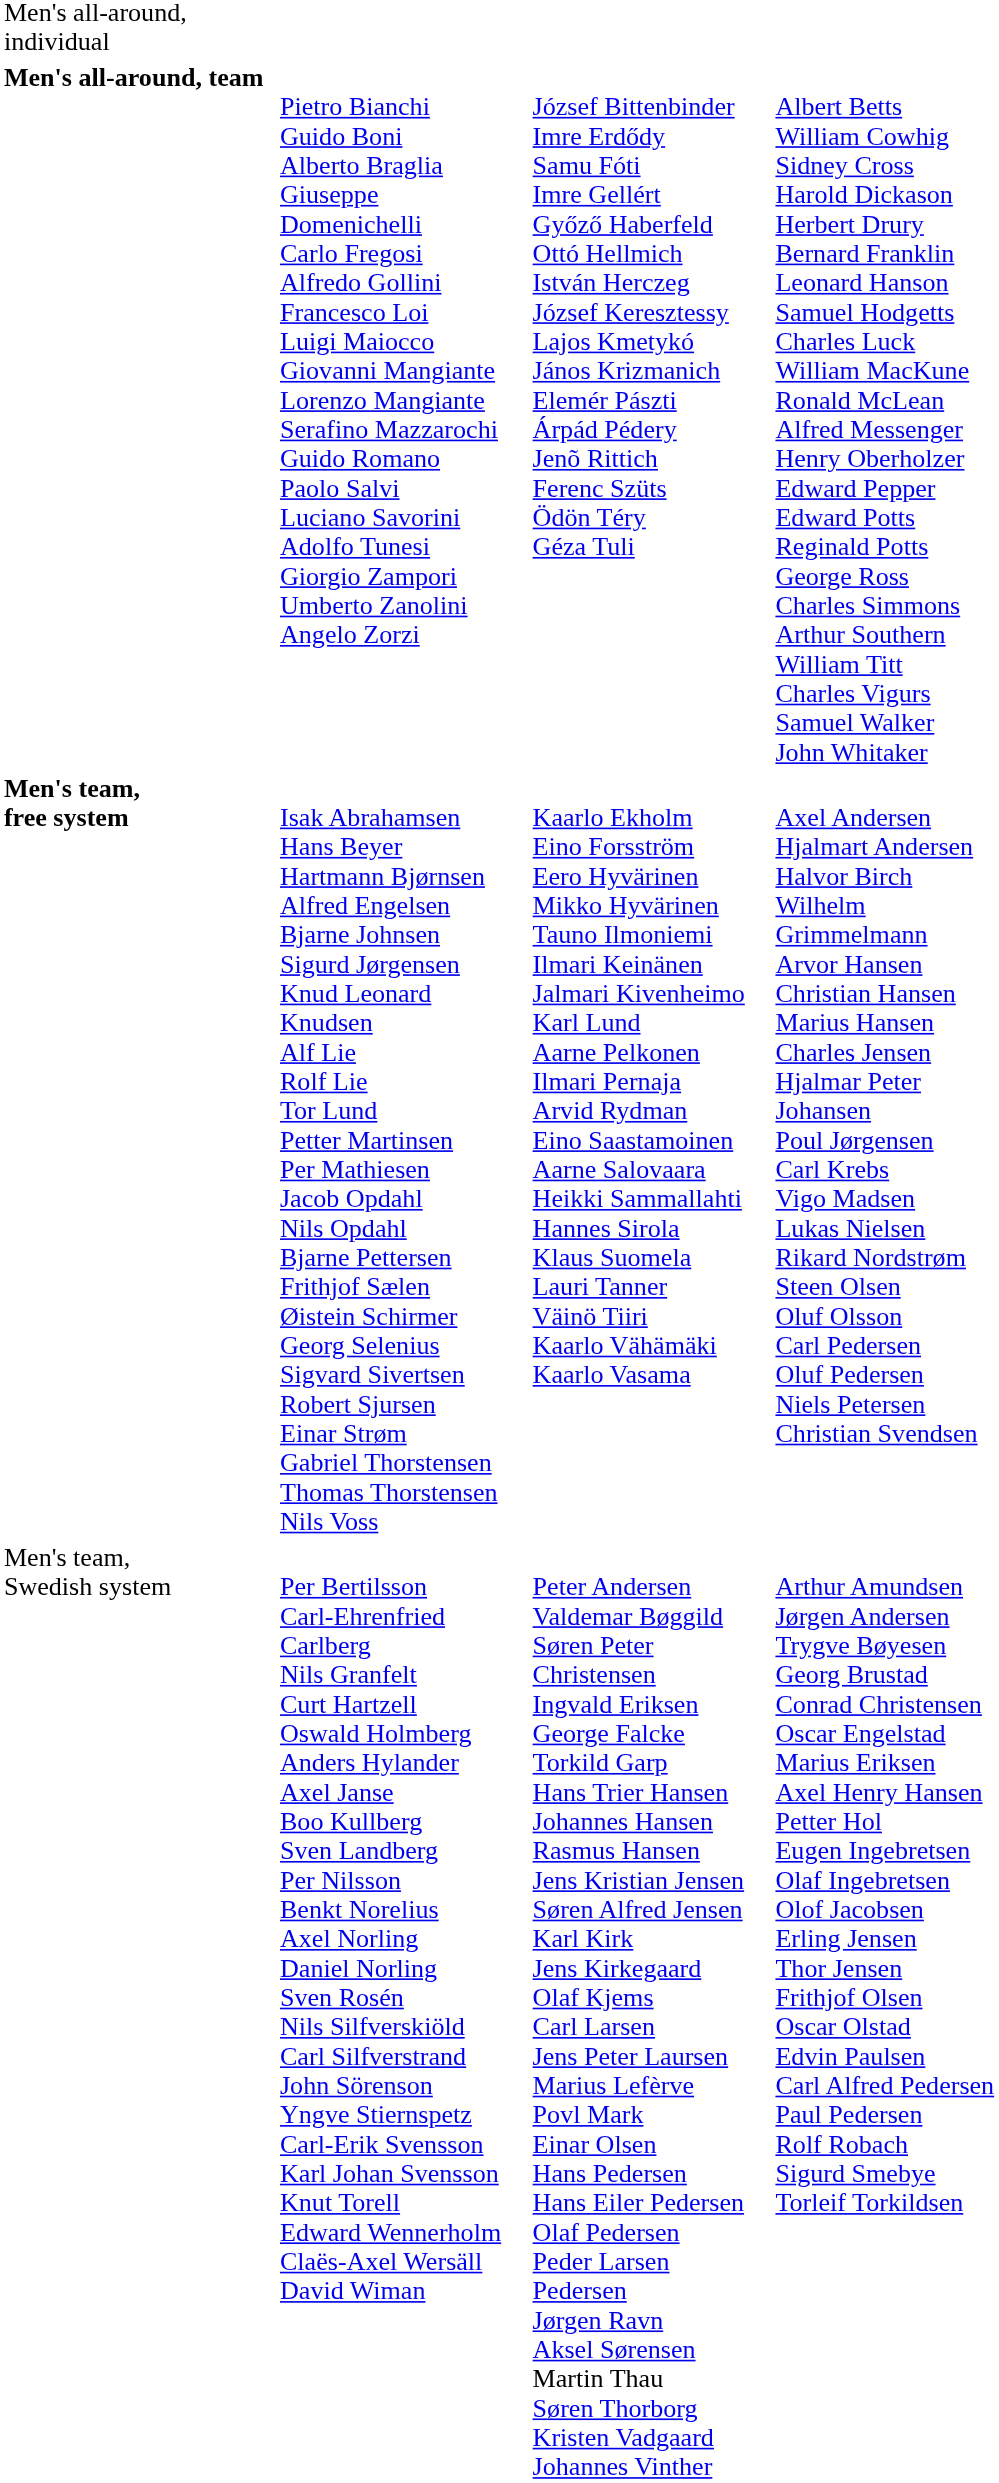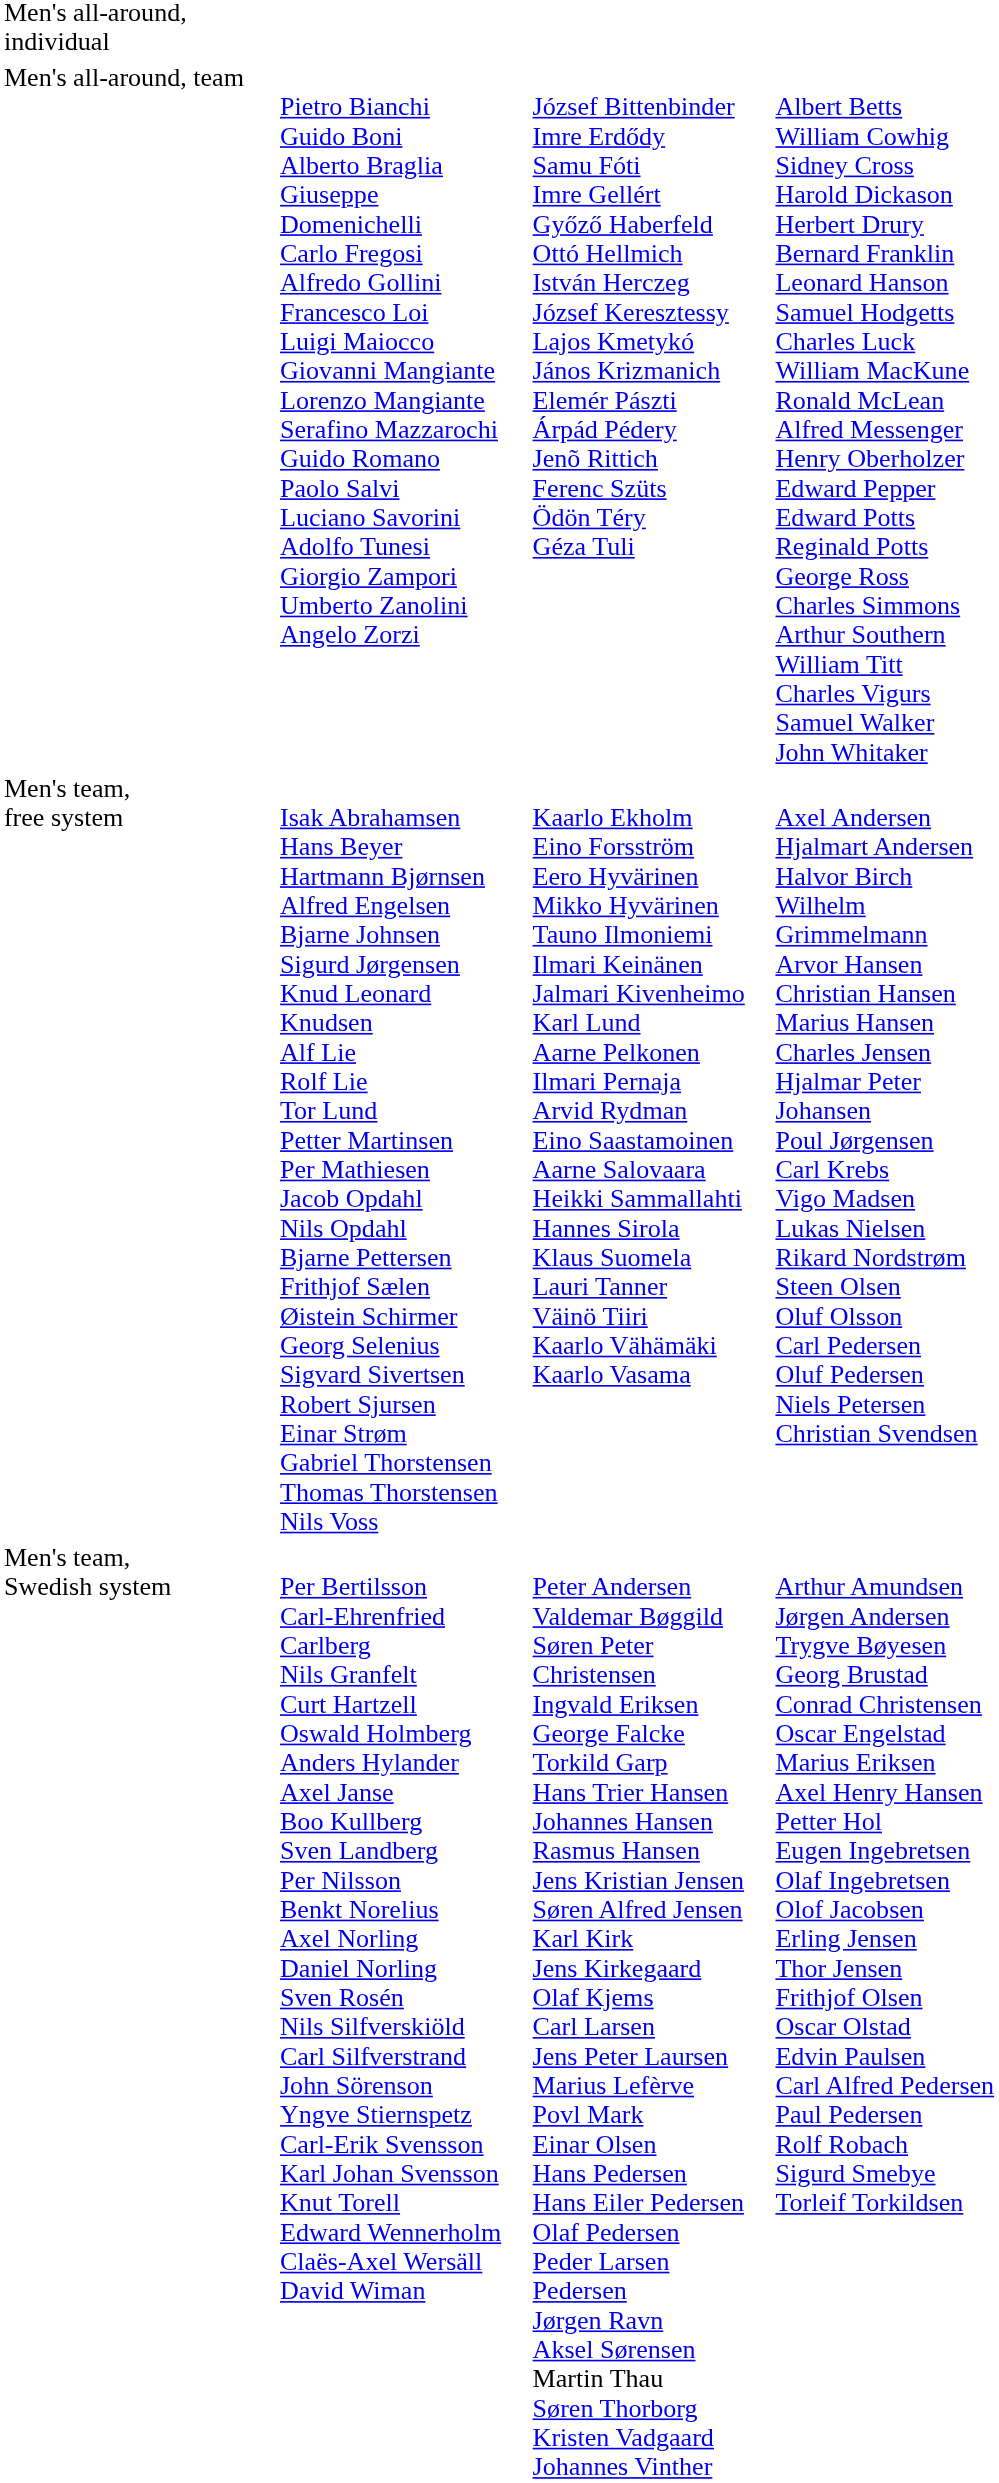(134, 77) bold -> (124, 77) normal
(72, 802) bold -> (67, 802) normal
